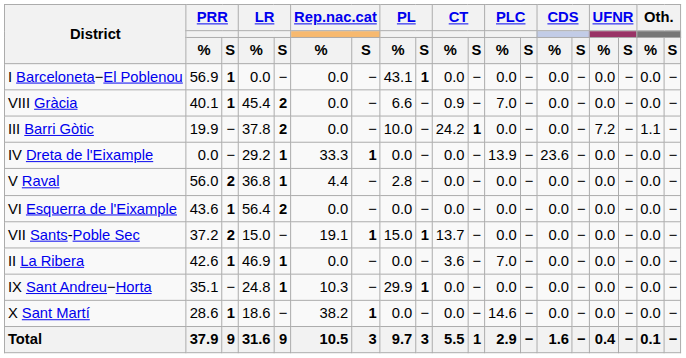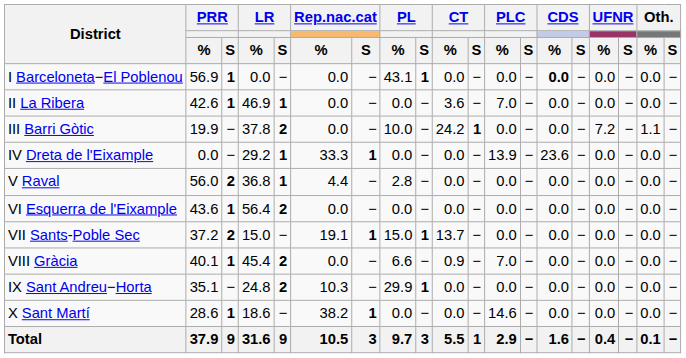(559, 77) normal -> (559, 77) bold
rows swapped: (46, 260) <-> (43, 103)
(283, 287) 1 -> (283, 287) 2
